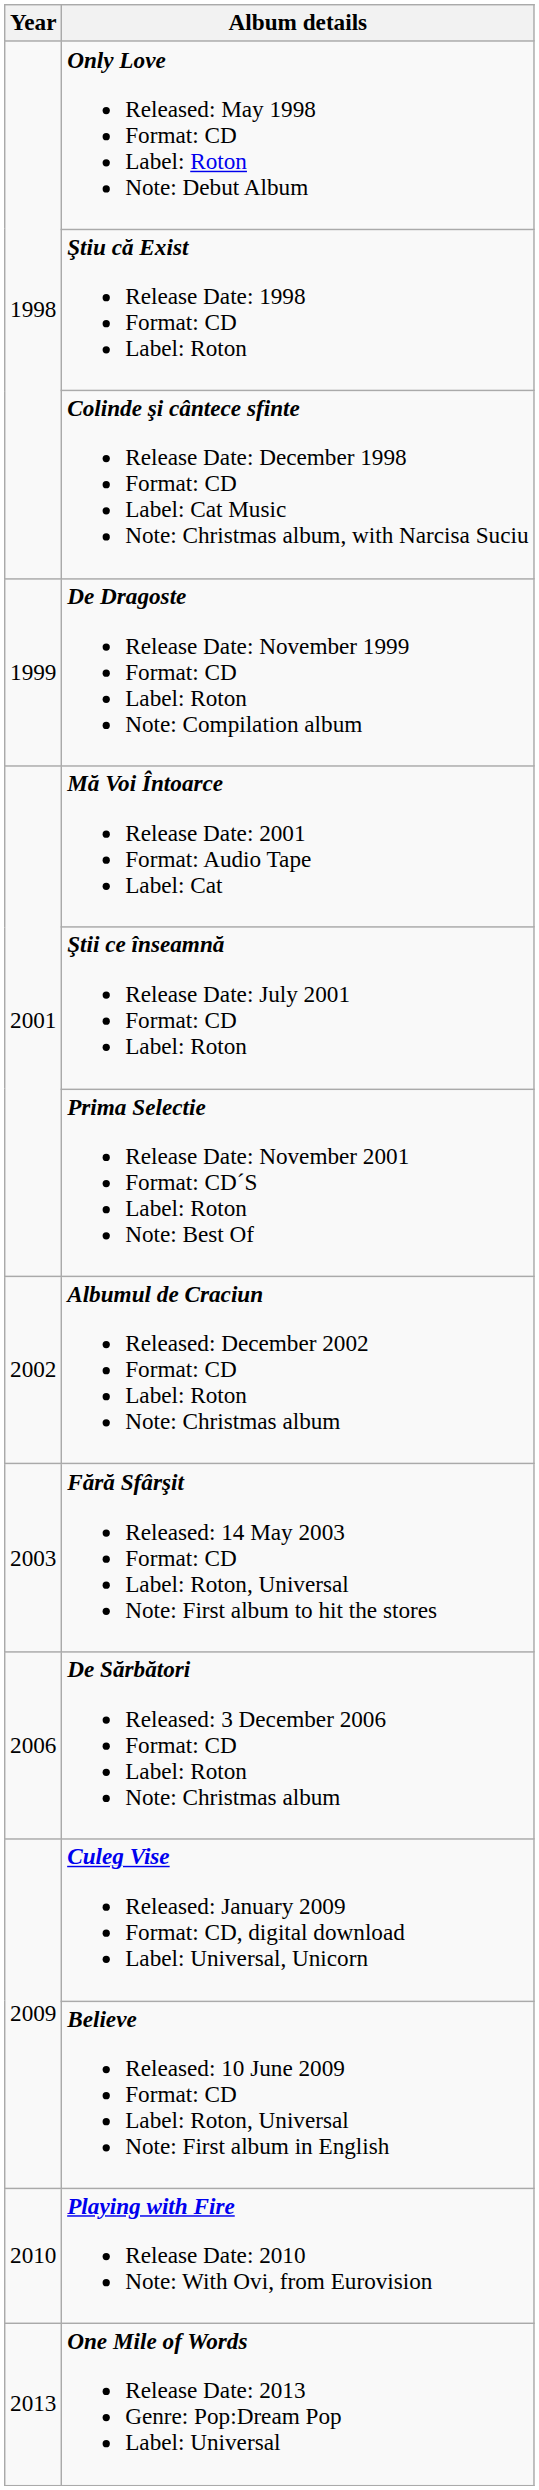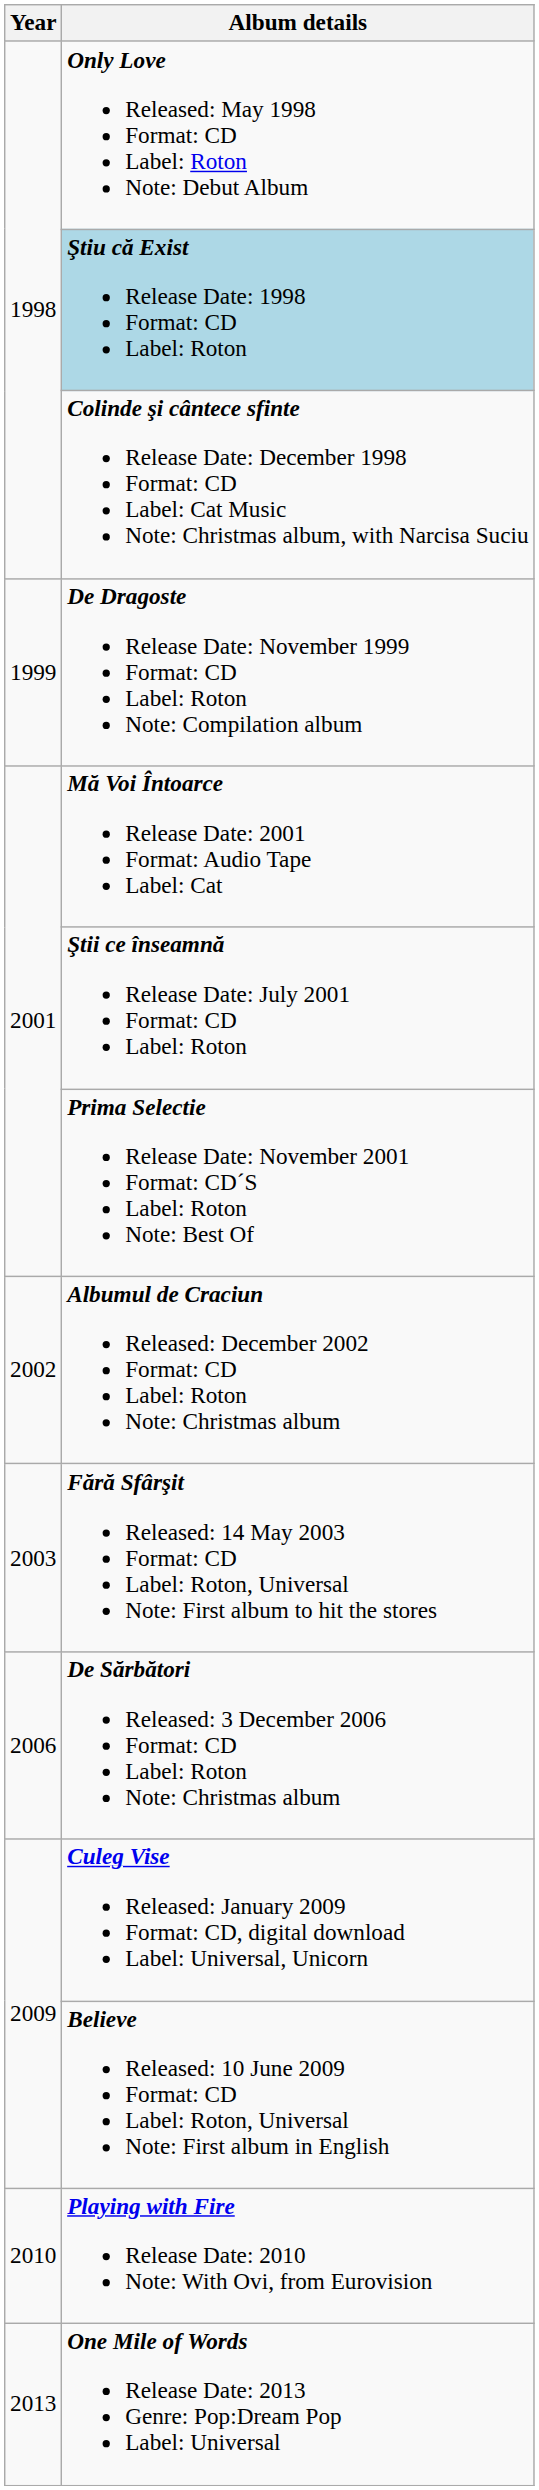(298, 298) no background -> (298, 298) lightblue background
